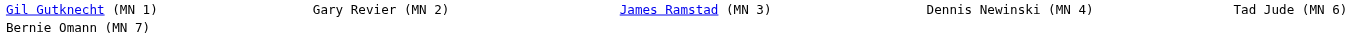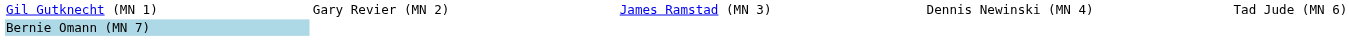(78, 28) no background -> (78, 28) lightblue background
